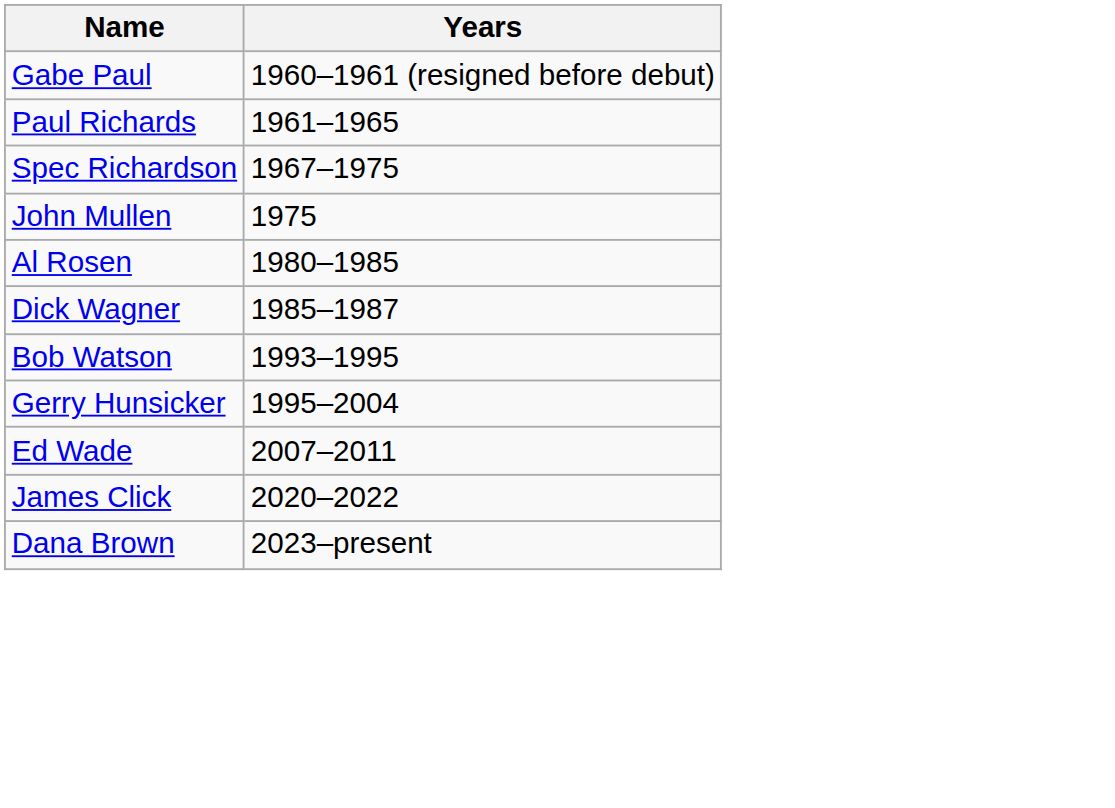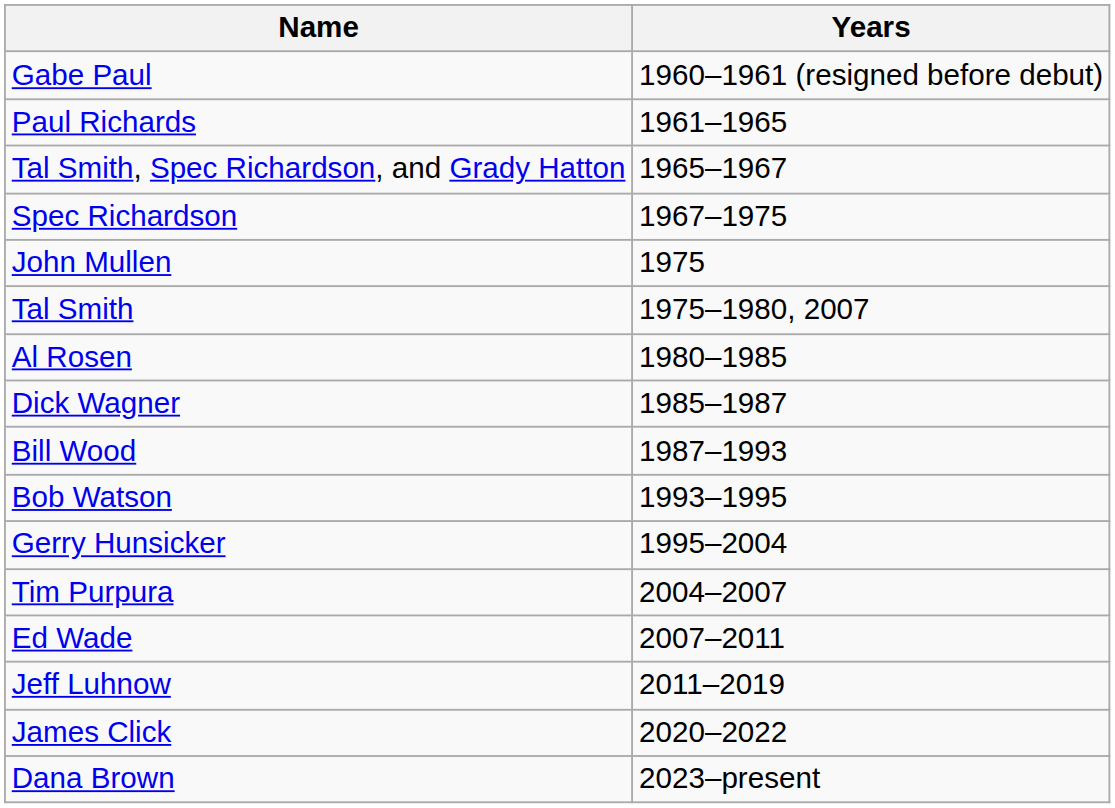+ row: (319, 168)
+ row: (73, 309)
+ row: (74, 450)
+ row: (93, 591)
+ row: (91, 685)
